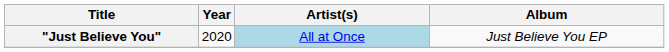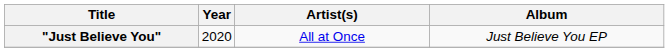(332, 36) lightblue background -> (332, 36) no background
